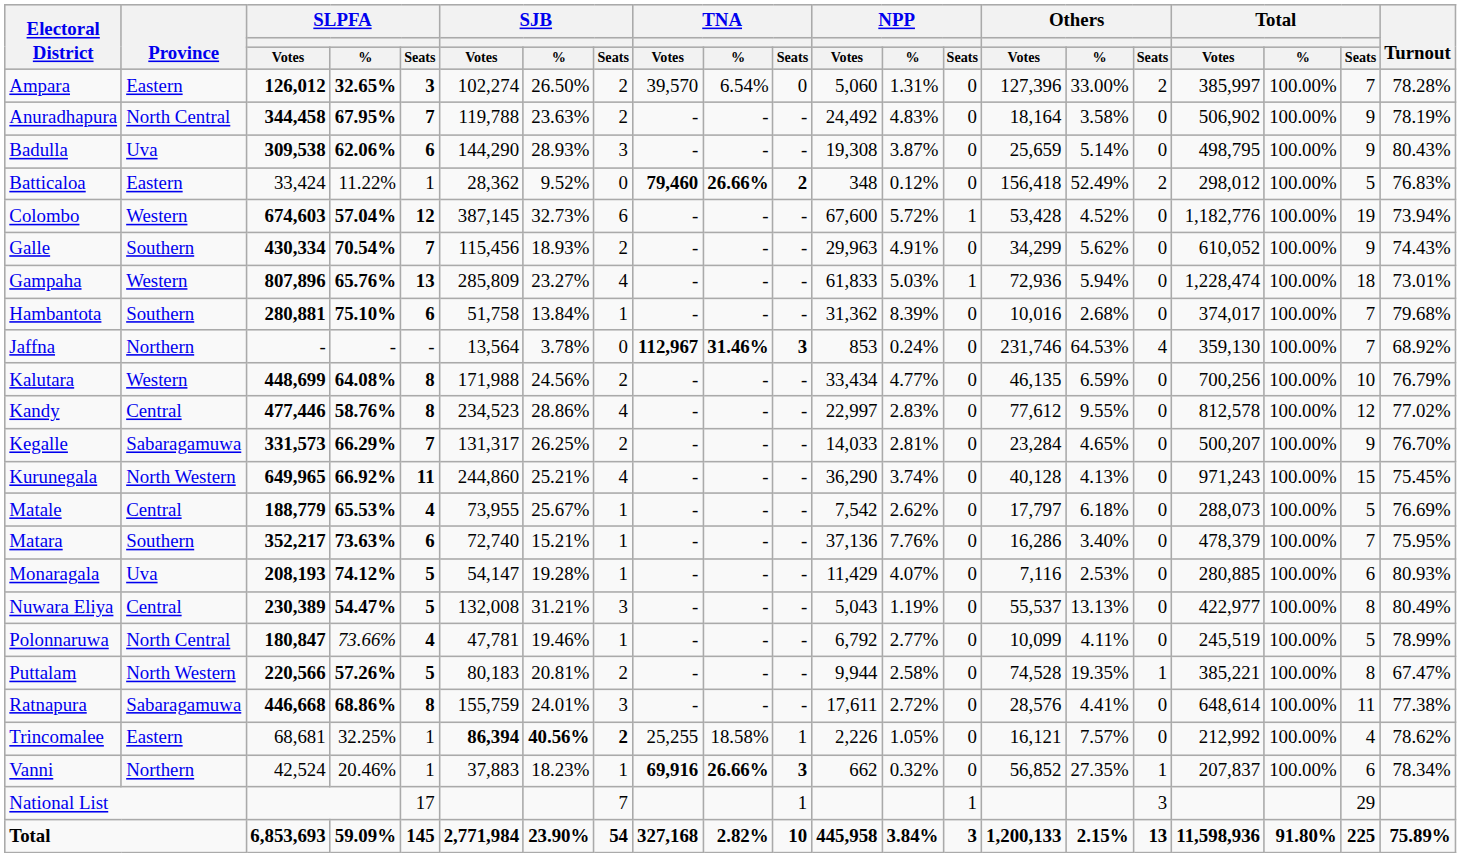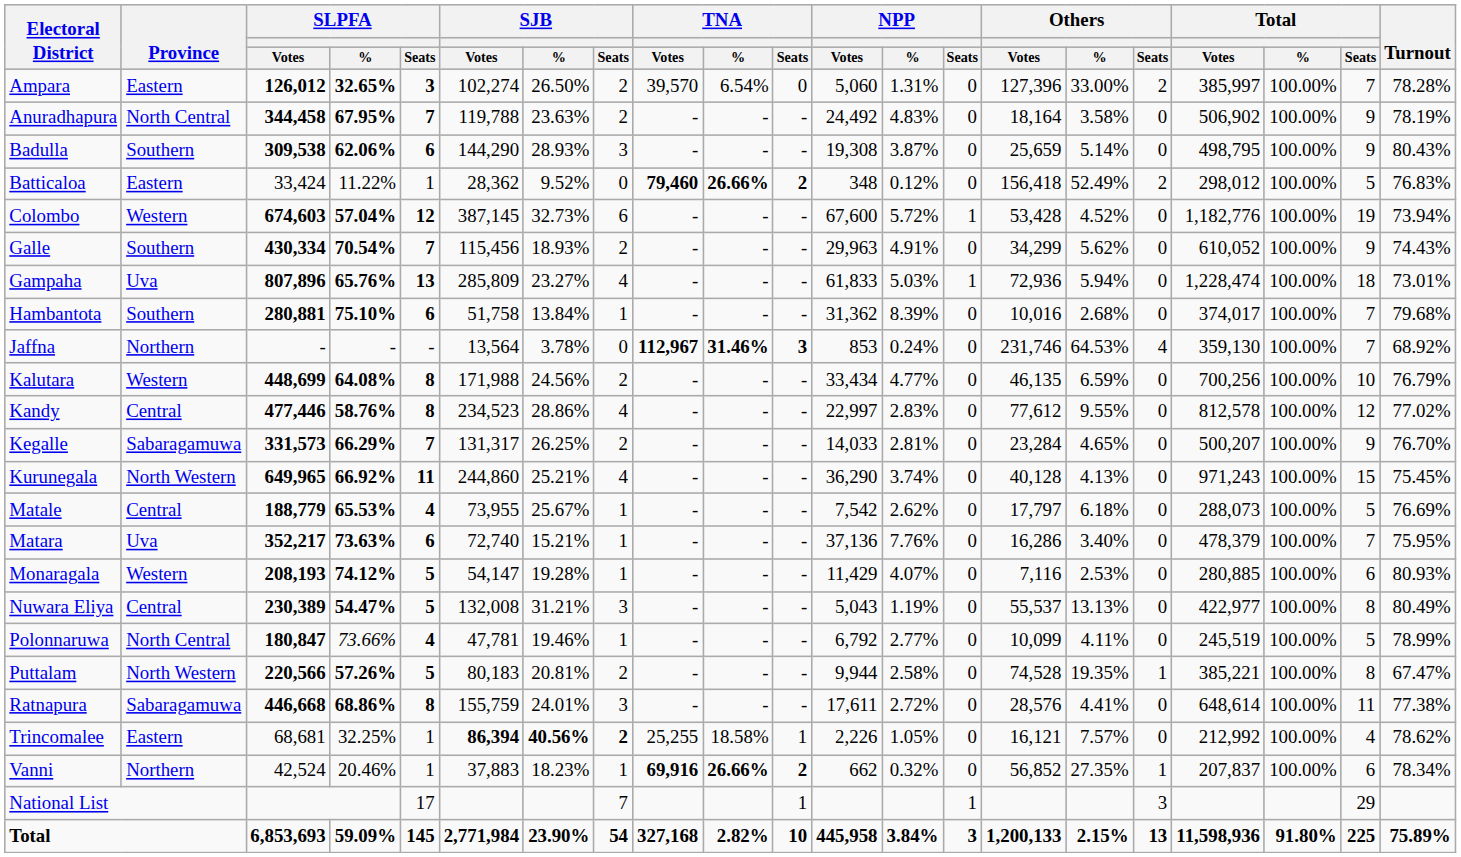(142, 150) Uva -> (160, 150) Southern
(157, 281) Western -> (142, 281) Uva
(160, 542) Southern -> (142, 542) Uva
(142, 574) Uva -> (157, 574) Western
(802, 770) 3 -> (802, 770) 2
